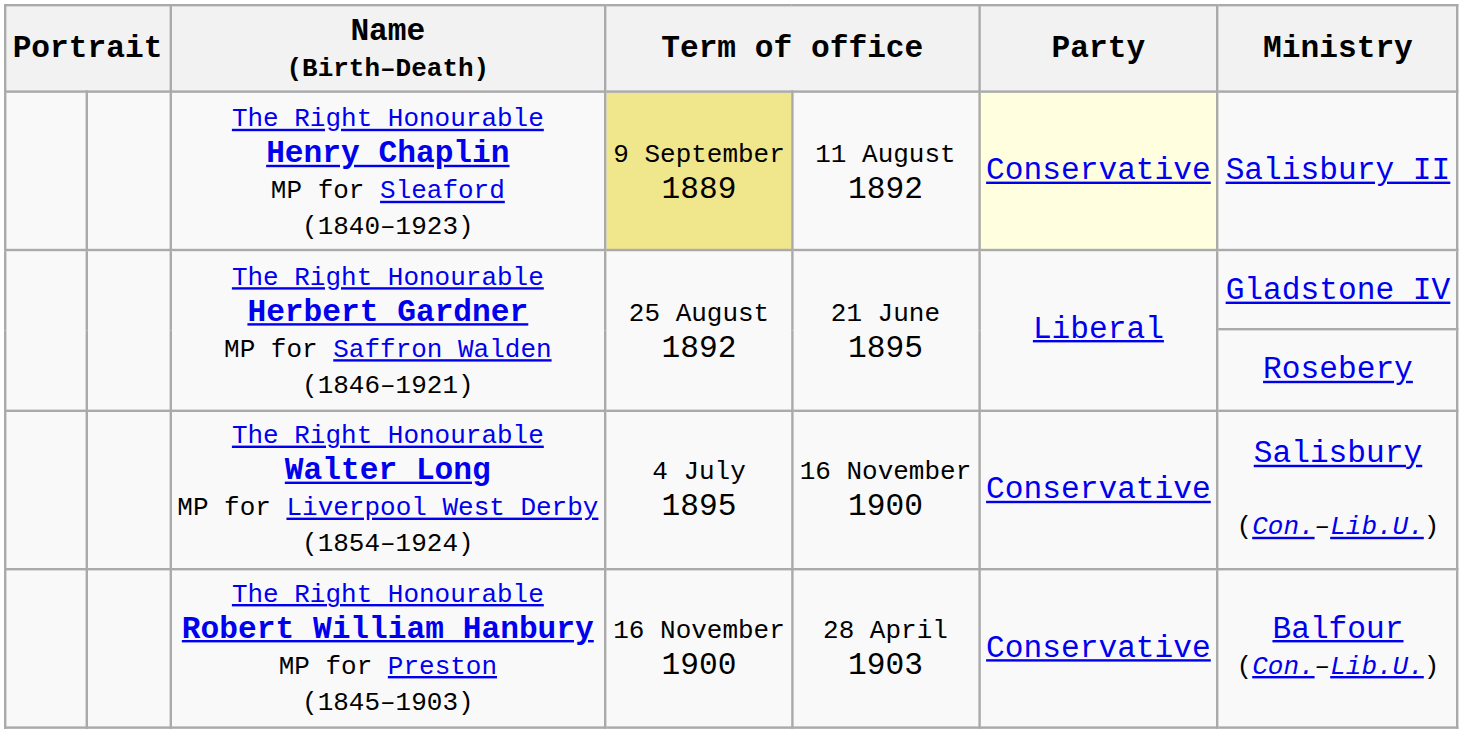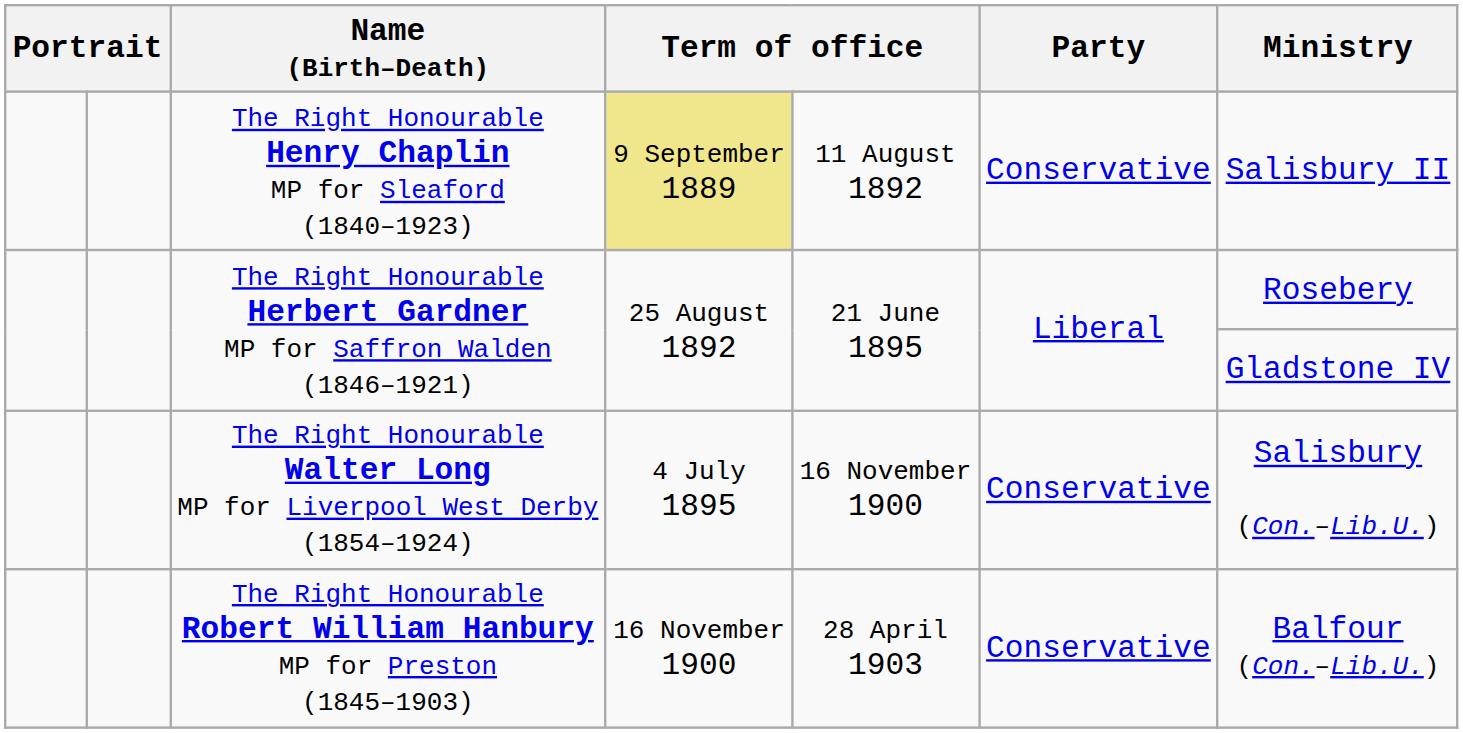(1098, 171) lightyellow background -> (1098, 171) no background
(1338, 291) Gladstone IV -> (1338, 291) Rosebery
(1338, 370) Rosebery -> (1338, 370) Gladstone IV
